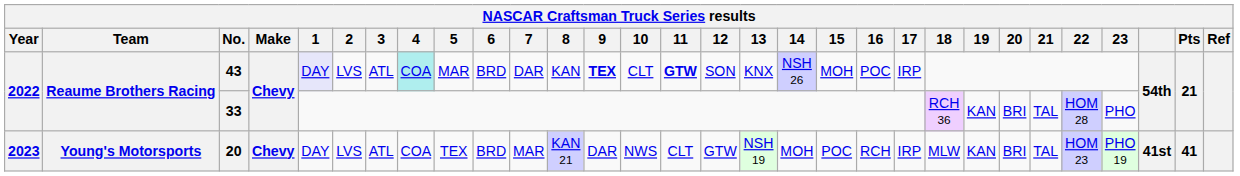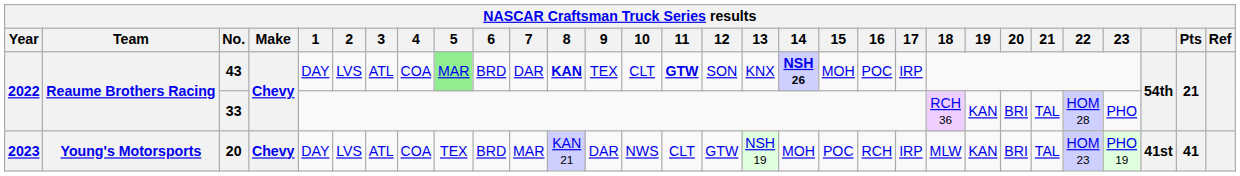(315, 71) lavender background -> (315, 71) no background
(416, 71) paleturquoise background -> (416, 71) no background
(454, 71) no background -> (454, 71) lightgreen background
(566, 71) normal -> (567, 71) bold
(602, 71) bold -> (604, 71) normal
(797, 71) normal -> (798, 71) bold
